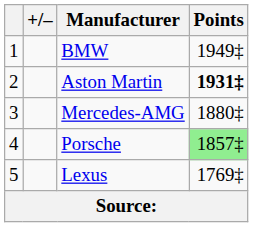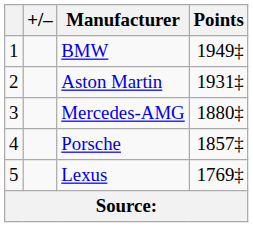(220, 82) bold -> (220, 82) normal
(220, 144) lightgreen background -> (220, 144) no background
